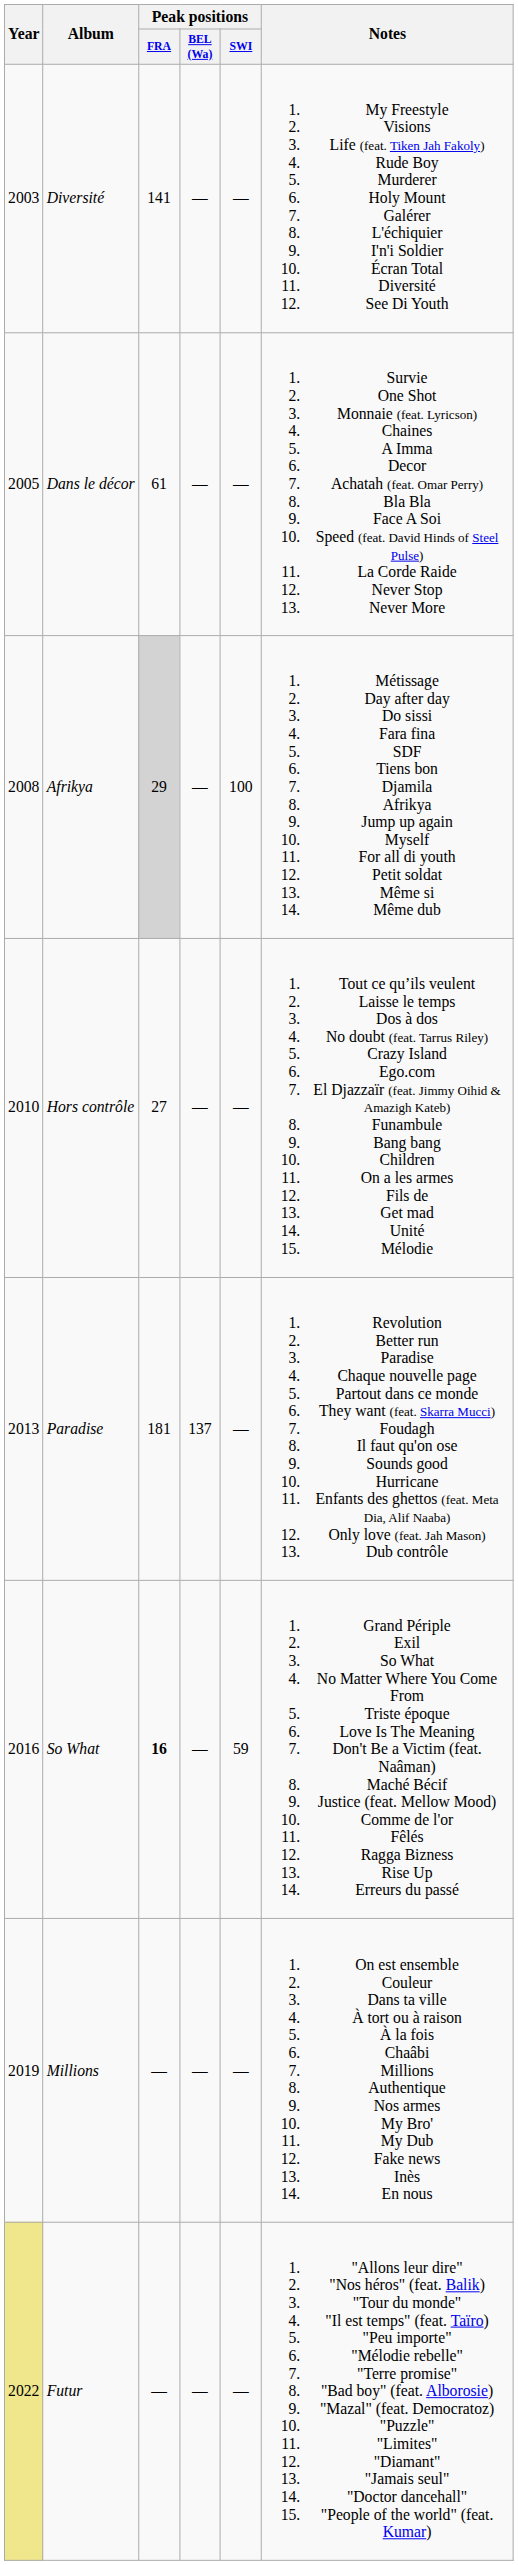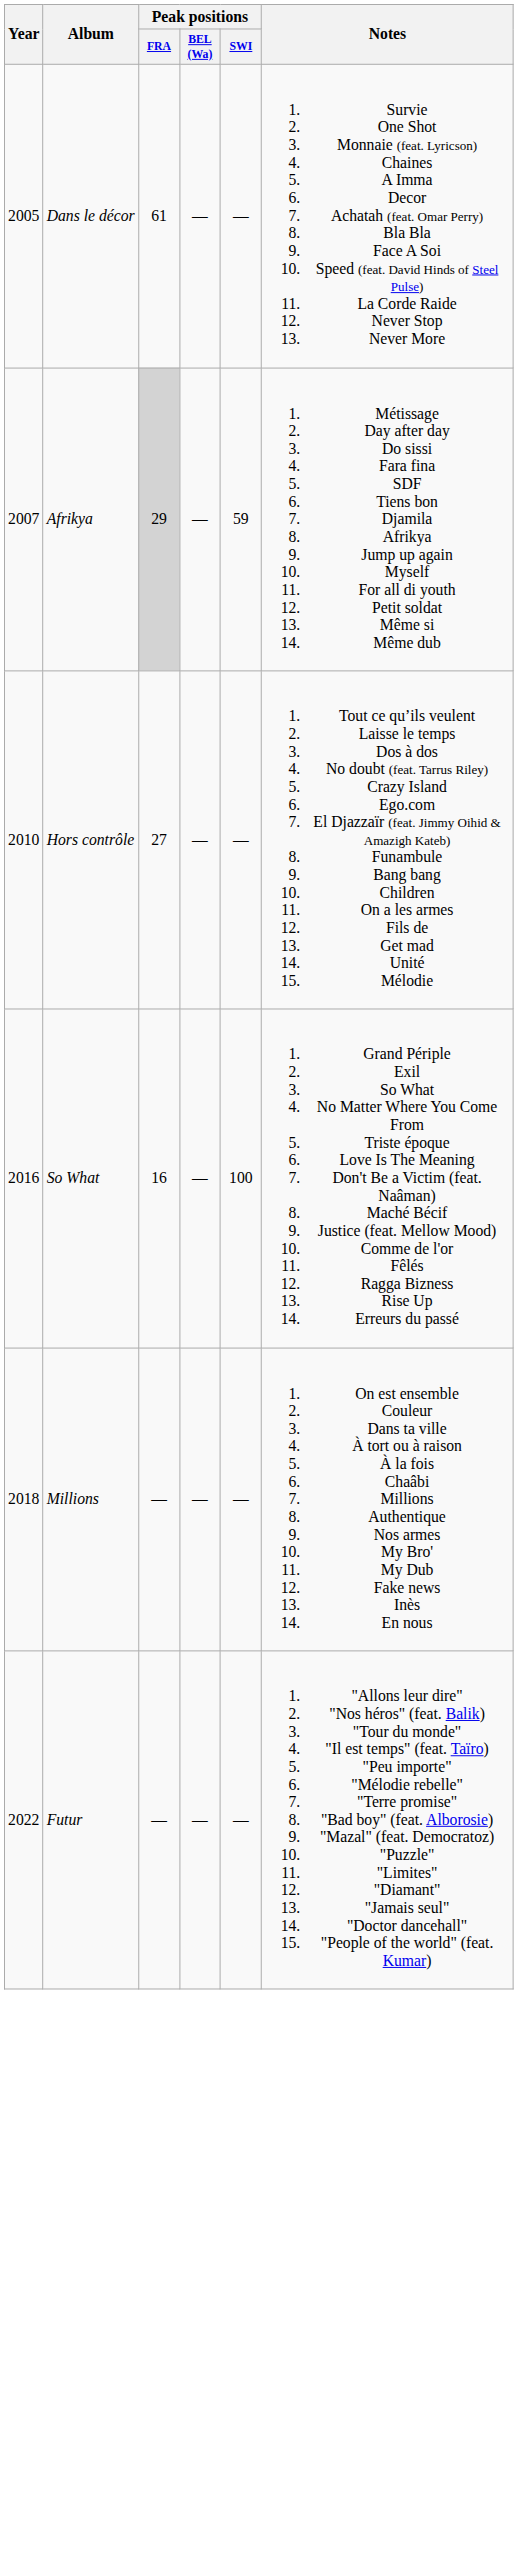- row: (75, 198)
(24, 787) 2008 -> (24, 519) 2007
(241, 787) 100 -> (241, 519) 59
- row: (75, 1428)
(159, 1749) bold -> (159, 1178) normal
(241, 1749) 59 -> (241, 1178) 100
(24, 2070) 2019 -> (24, 1499) 2018
(24, 2391) khaki background -> (24, 1820) no background
